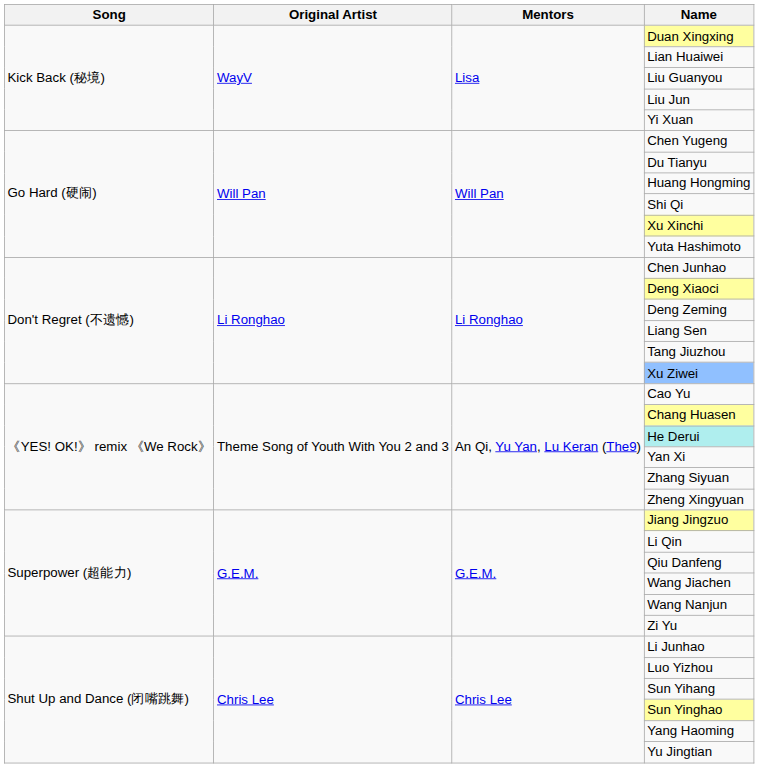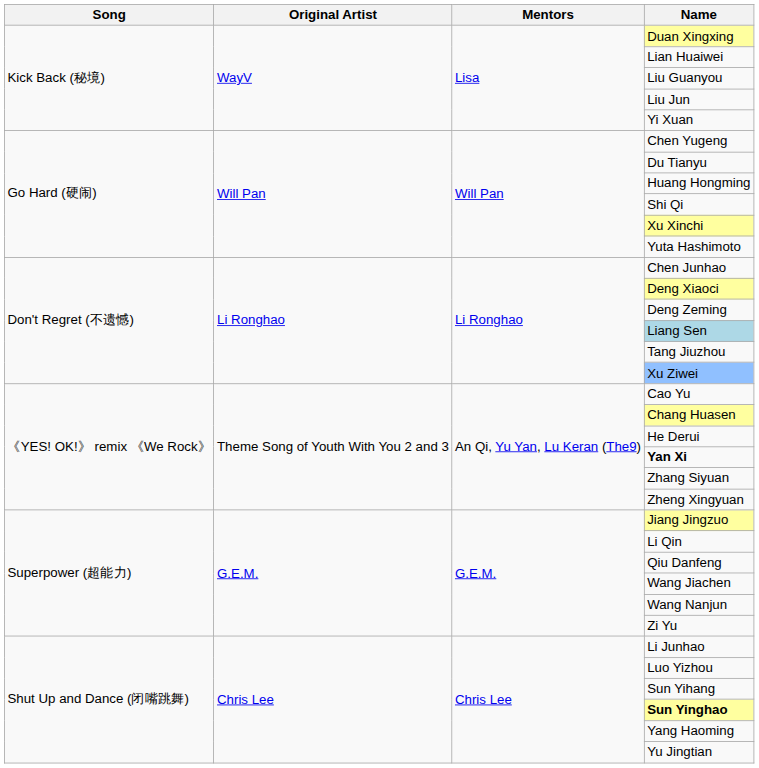(677, 330) no background -> (677, 330) lightblue background
(673, 436) paleturquoise background -> (673, 436) no background
(666, 457) normal -> (667, 457) bold
(685, 710) normal -> (687, 710) bold
